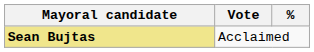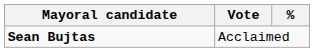(51, 37) khaki background -> (51, 37) no background
